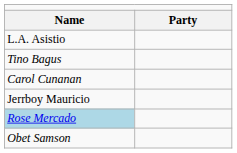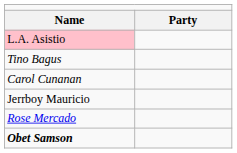(36, 40) no background -> (36, 40) pink background
(42, 118) lightblue background -> (42, 118) no background
(39, 138) normal -> (40, 138) bold
